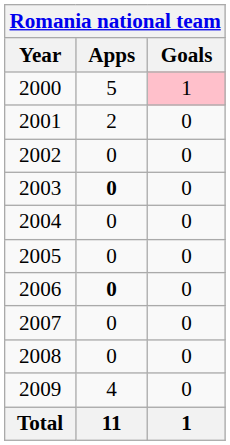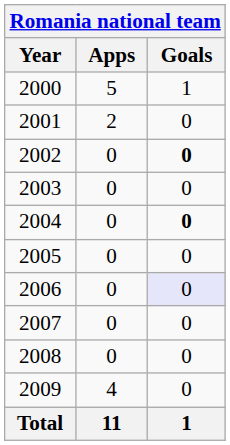(187, 88) pink background -> (187, 88) no background
(187, 155) normal -> (187, 155) bold
(112, 188) bold -> (112, 188) normal
(187, 222) normal -> (187, 222) bold
(112, 289) bold -> (112, 289) normal
(187, 289) no background -> (187, 289) lavender background
